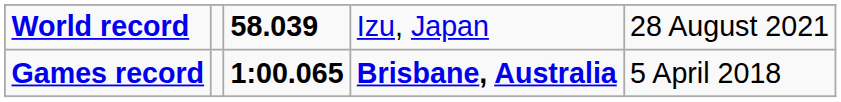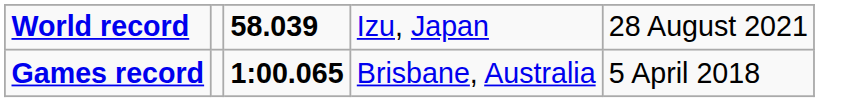(487, 72) bold -> (476, 72) normal
